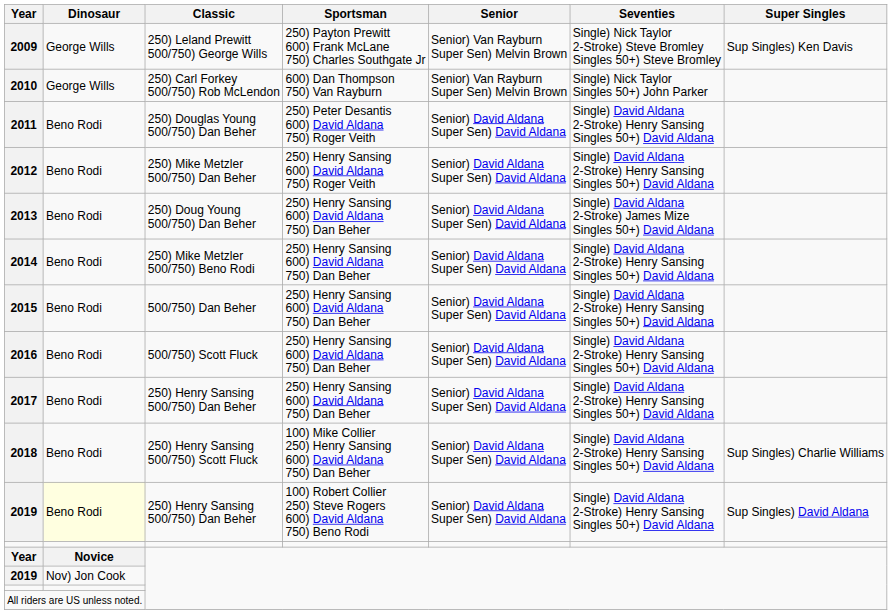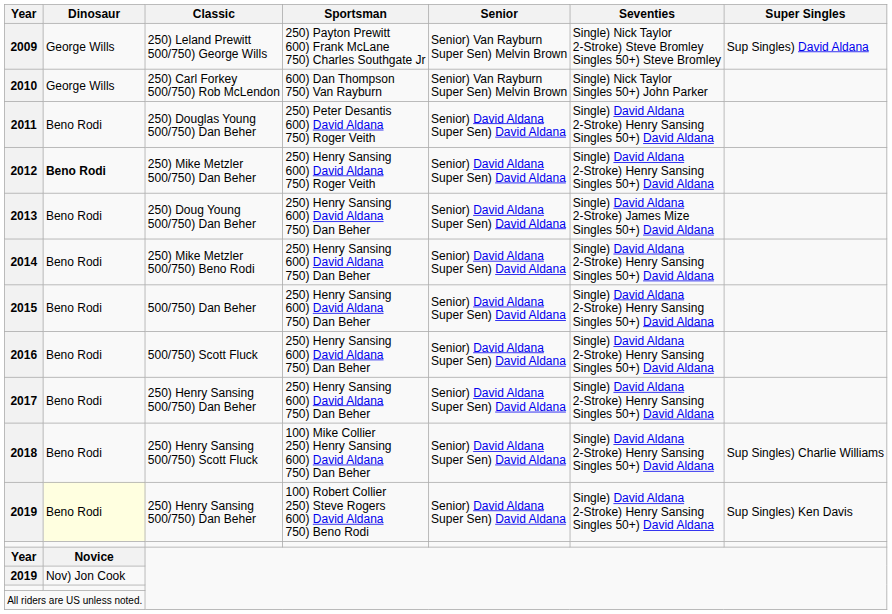(790, 47) Sup Singles) Ken Davis -> (798, 47) Sup Singles) David Aldana
(74, 171) normal -> (76, 171) bold
(798, 512) Sup Singles) David Aldana -> (790, 512) Sup Singles) Ken Davis
